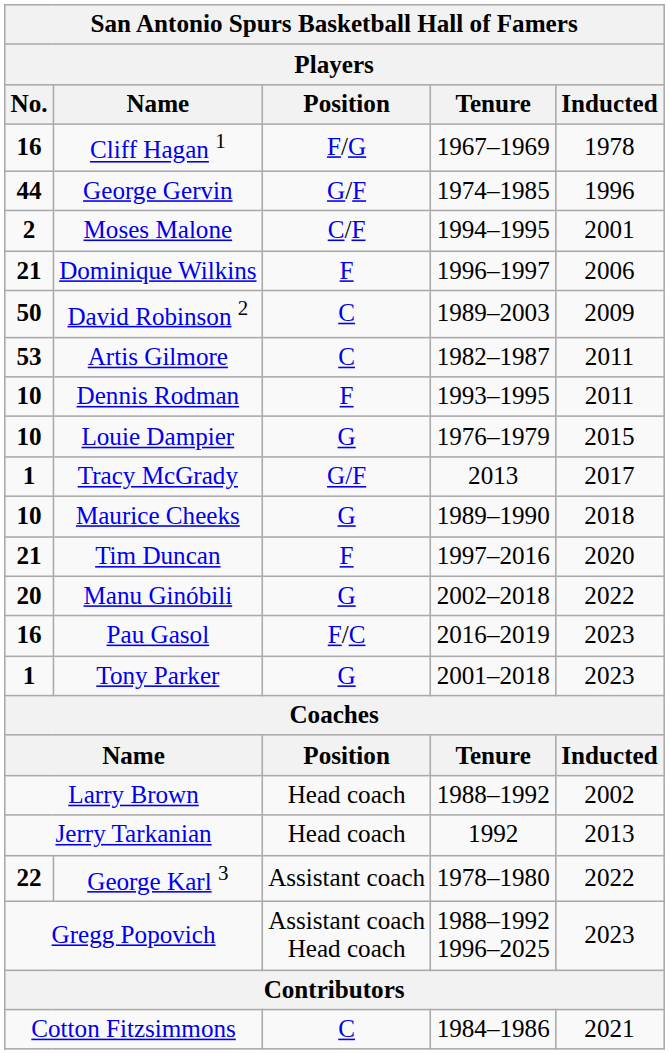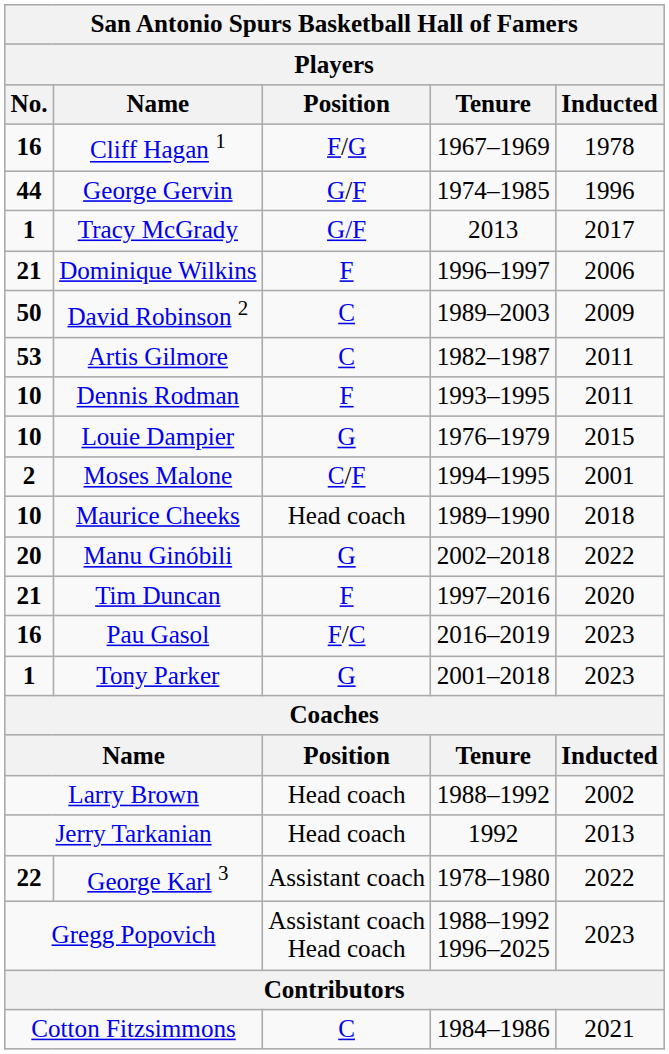rows swapped: (158, 230) <-> (158, 476)
(347, 516) G -> (347, 516) Head coach
rows swapped: (158, 555) <-> (158, 595)
